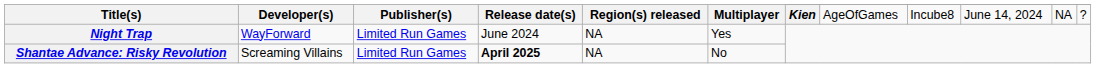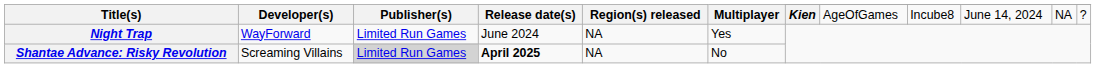(411, 54) no background -> (411, 54) lightgrey background
